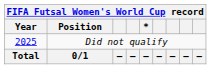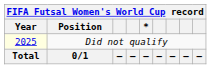(26, 41) no background -> (26, 41) lightyellow background
